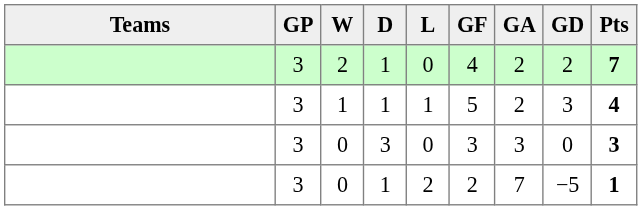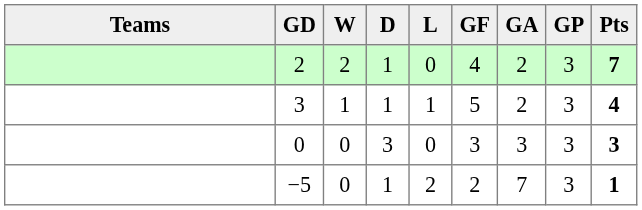columns swapped: (298, 24) <-> (568, 24)
